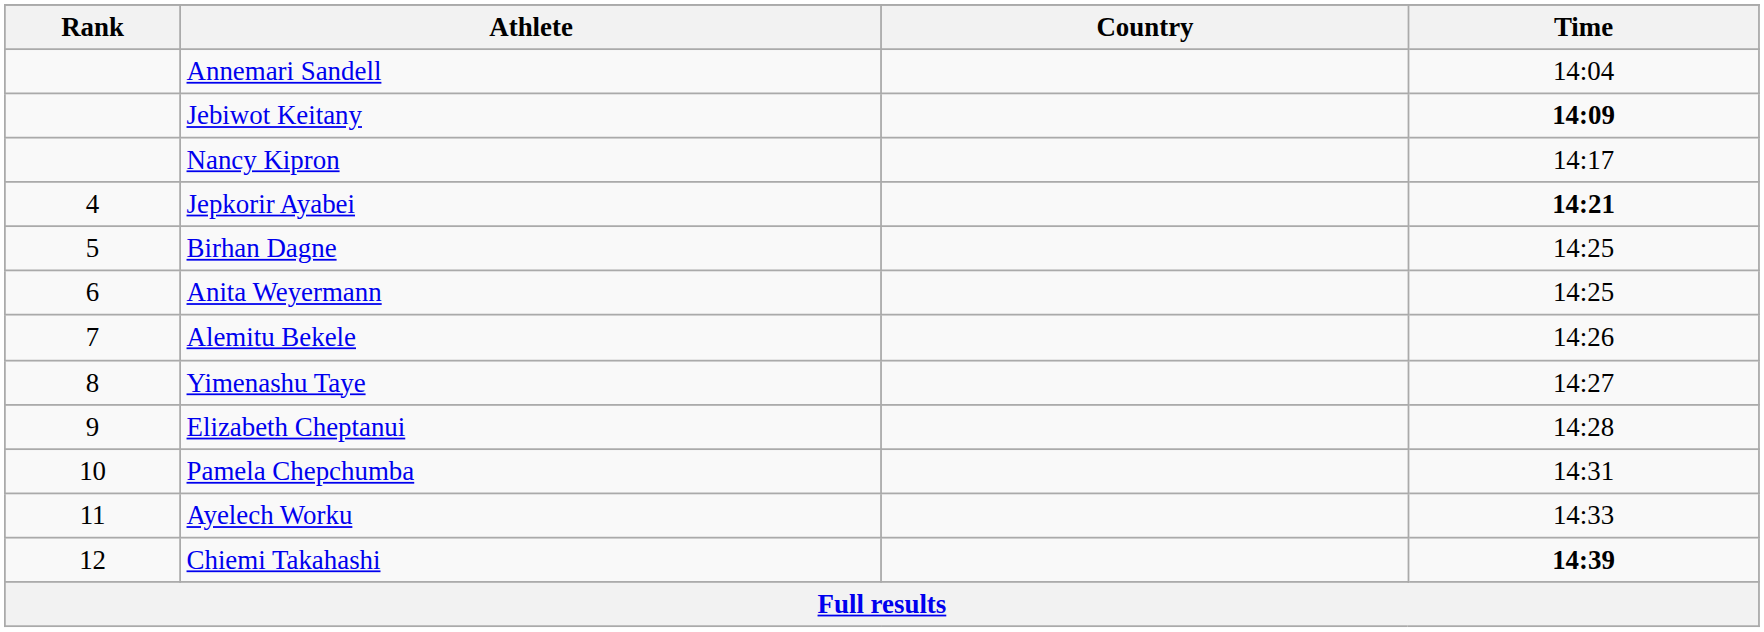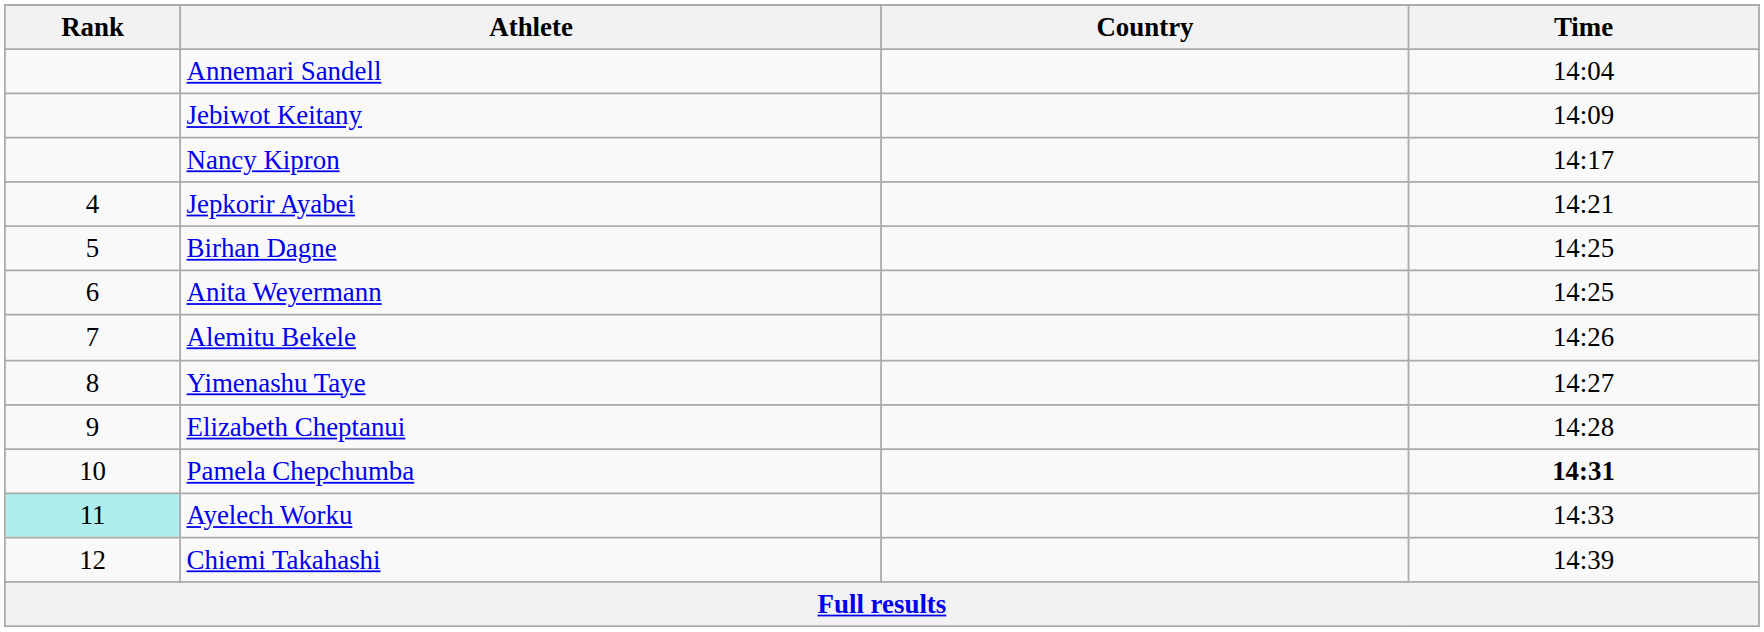(1584, 115) bold -> (1584, 115) normal
(1584, 204) bold -> (1584, 204) normal
(1584, 470) normal -> (1584, 470) bold
(93, 514) no background -> (93, 514) paleturquoise background
(1584, 559) bold -> (1584, 559) normal
